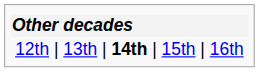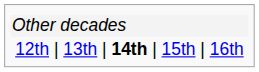(72, 25) bold -> (69, 25) normal
